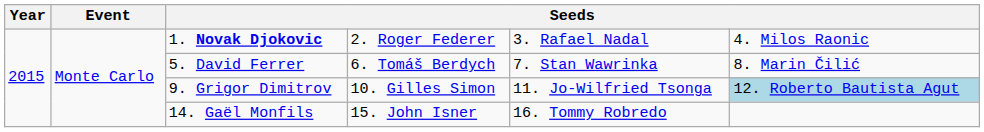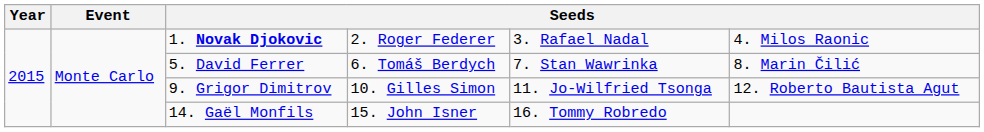(846, 90) lightblue background -> (846, 90) no background
